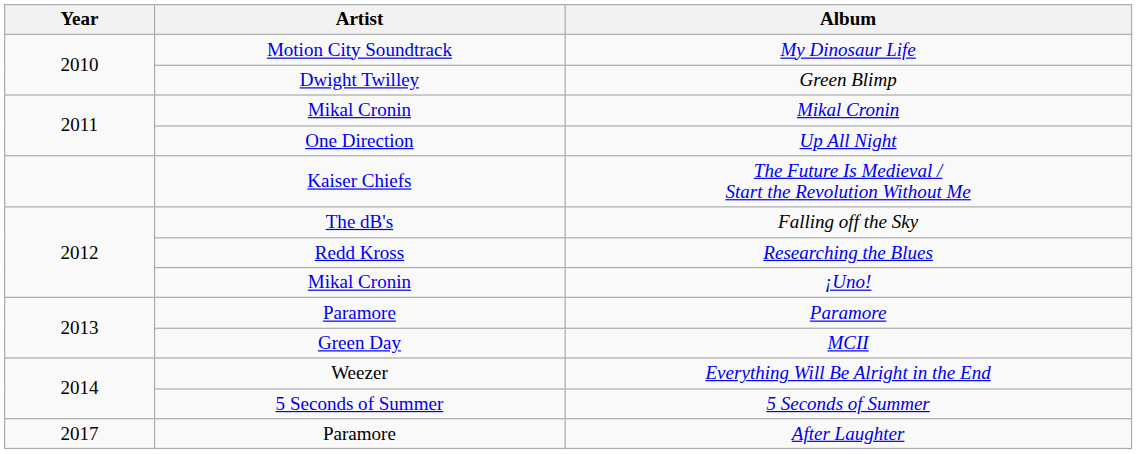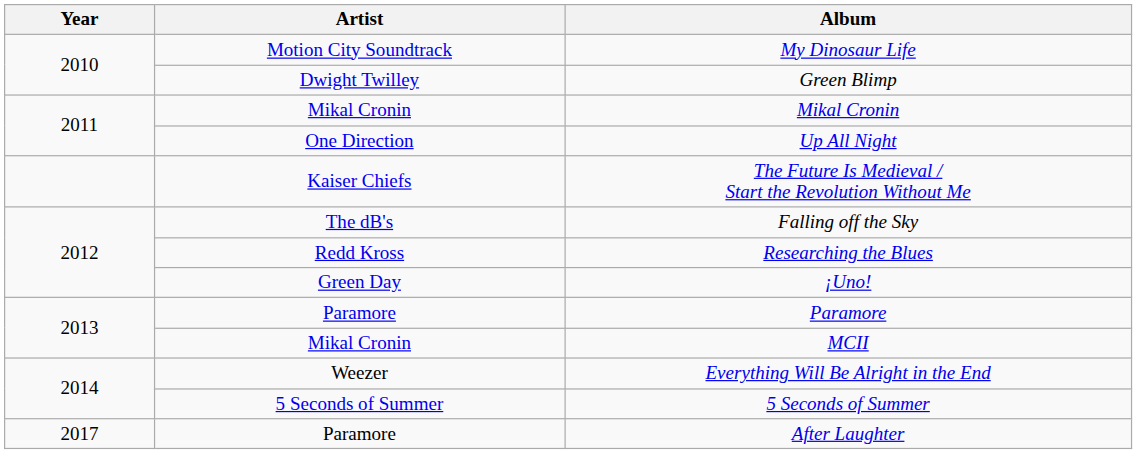(359, 282) Mikal Cronin -> (359, 282) Green Day
(359, 342) Green Day -> (359, 342) Mikal Cronin
